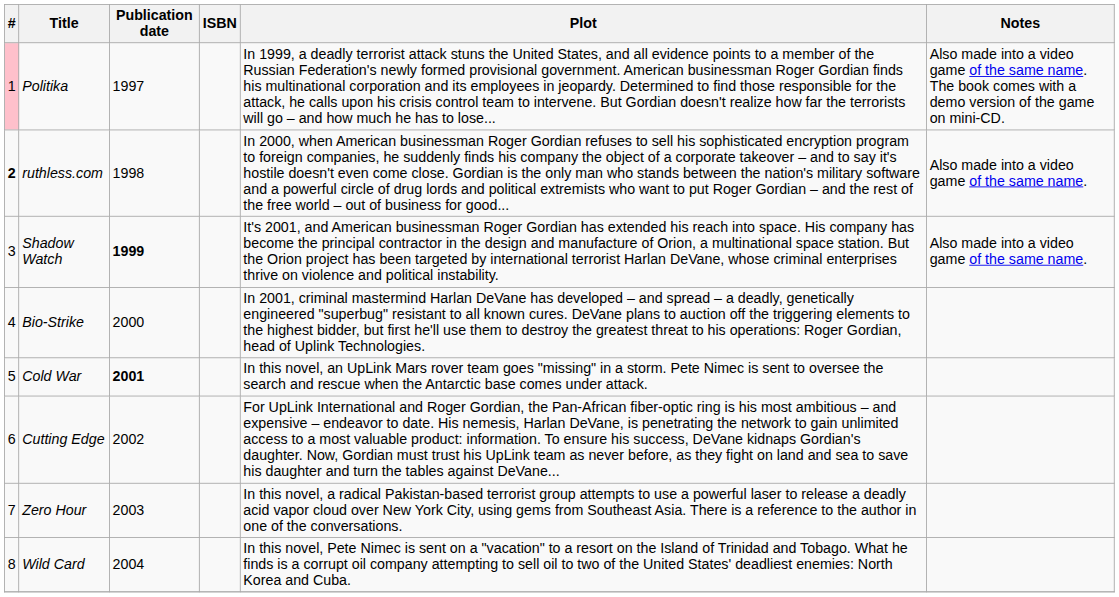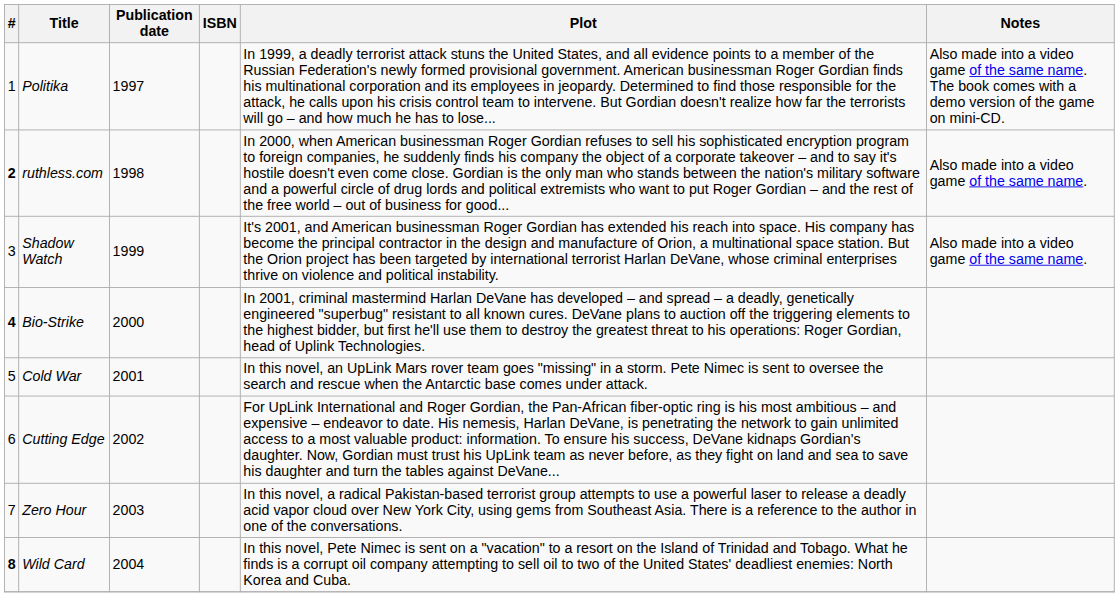(12, 86) pink background -> (12, 86) no background
(128, 251) bold -> (128, 251) normal
(12, 322) normal -> (12, 322) bold
(128, 377) bold -> (128, 377) normal
(12, 564) normal -> (12, 564) bold
